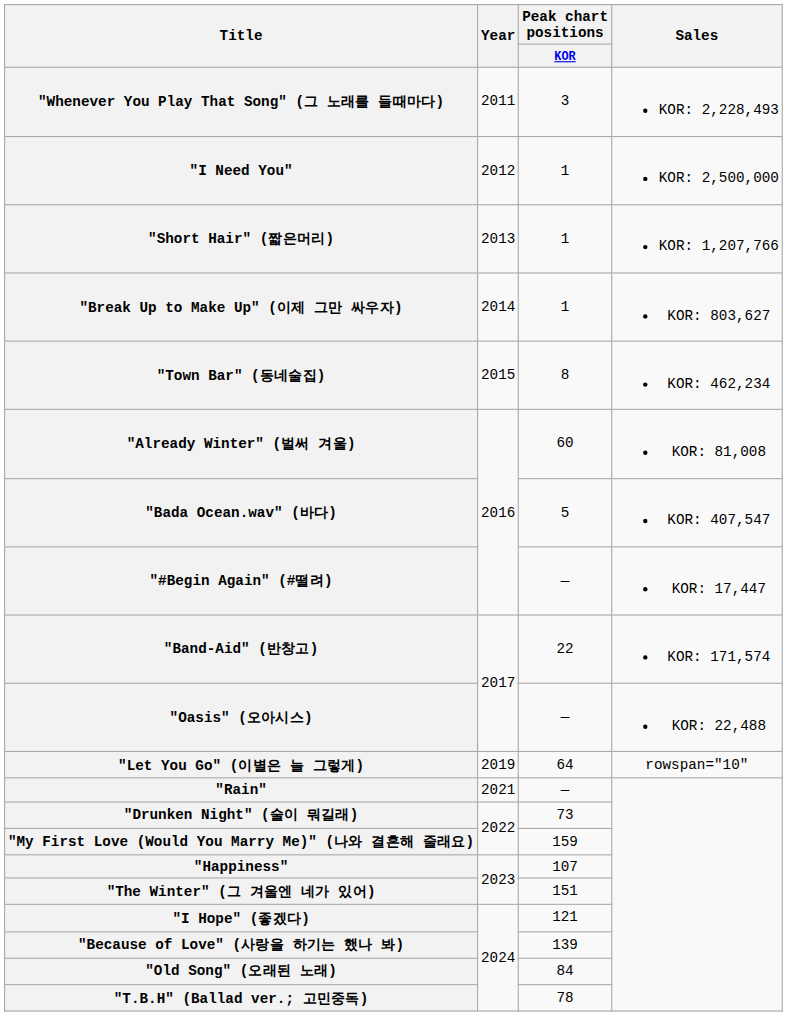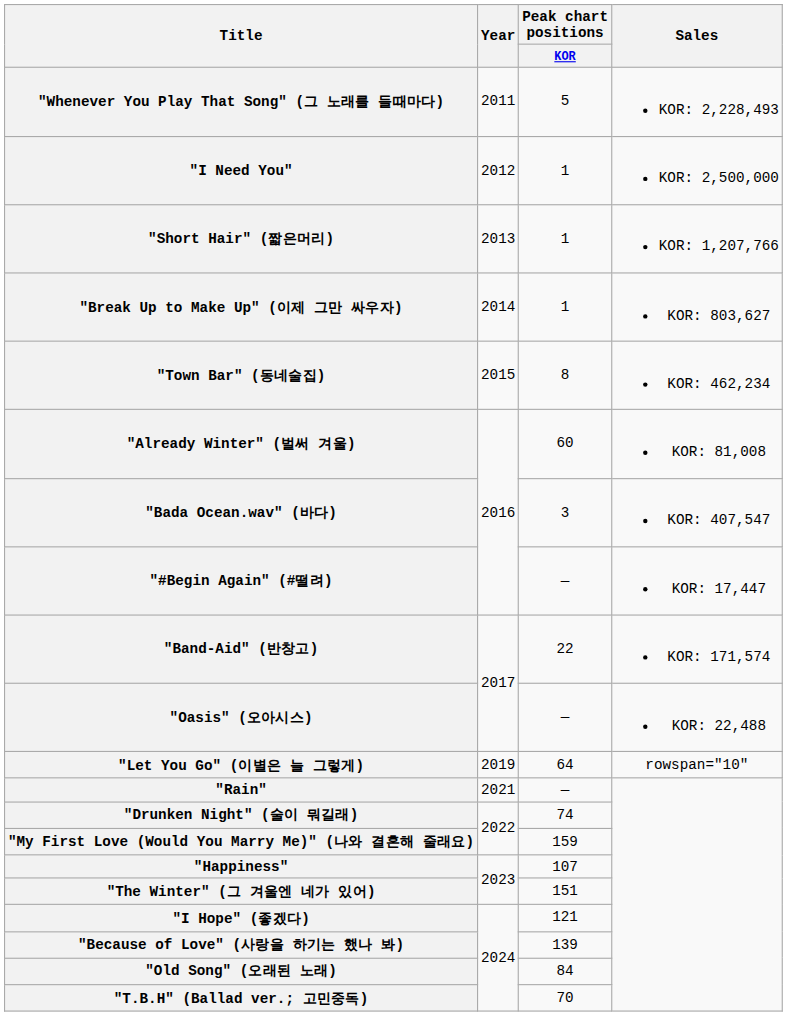(565, 102) 3 -> (565, 102) 5
(565, 512) 5 -> (565, 512) 3
(565, 815) 73 -> (565, 815) 74
(565, 998) 78 -> (565, 998) 70
